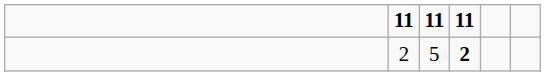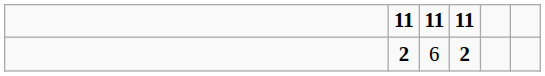(404, 53) normal -> (404, 53) bold
(434, 53) 5 -> (434, 53) 6
